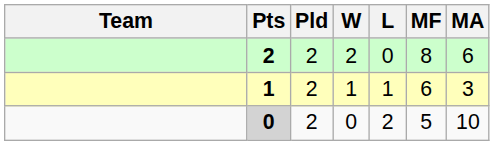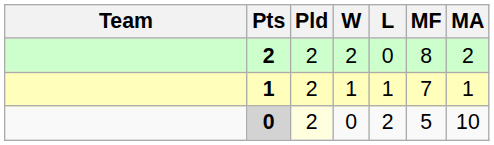(468, 55) 6 -> (468, 55) 2
(426, 88) 6 -> (426, 88) 7
(468, 88) 3 -> (468, 88) 1
(312, 122) no background -> (312, 122) lightyellow background
